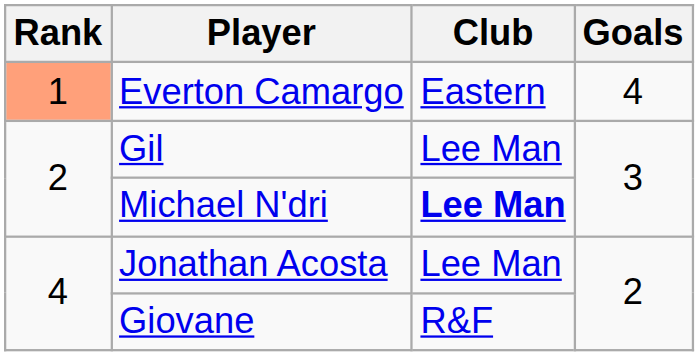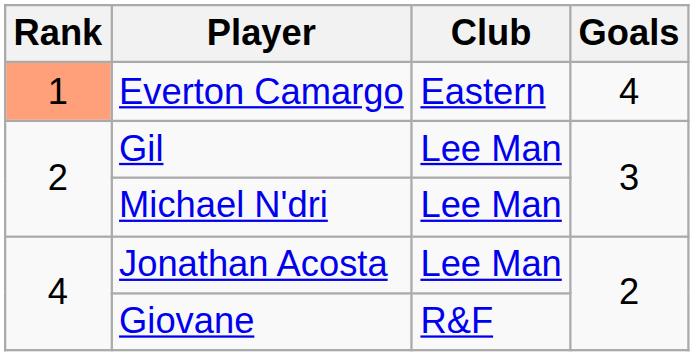(493, 206) bold -> (491, 206) normal
